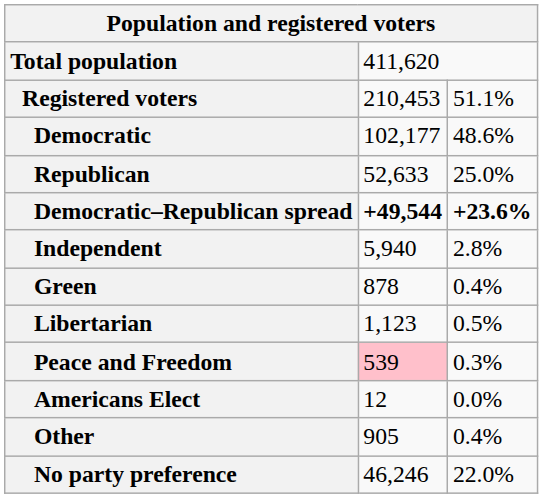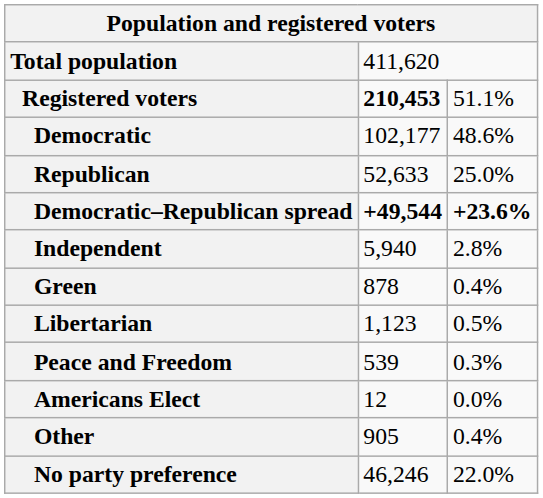(402, 98) normal -> (402, 98) bold
(381, 361) pink background -> (381, 361) no background
